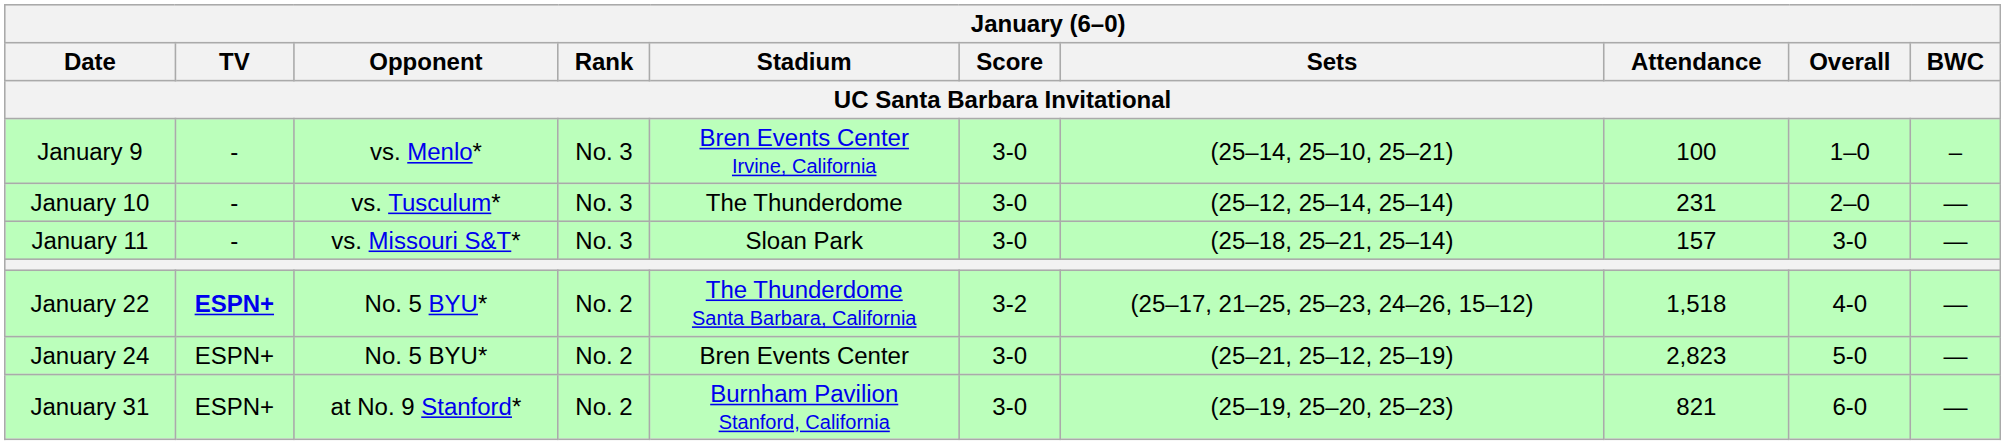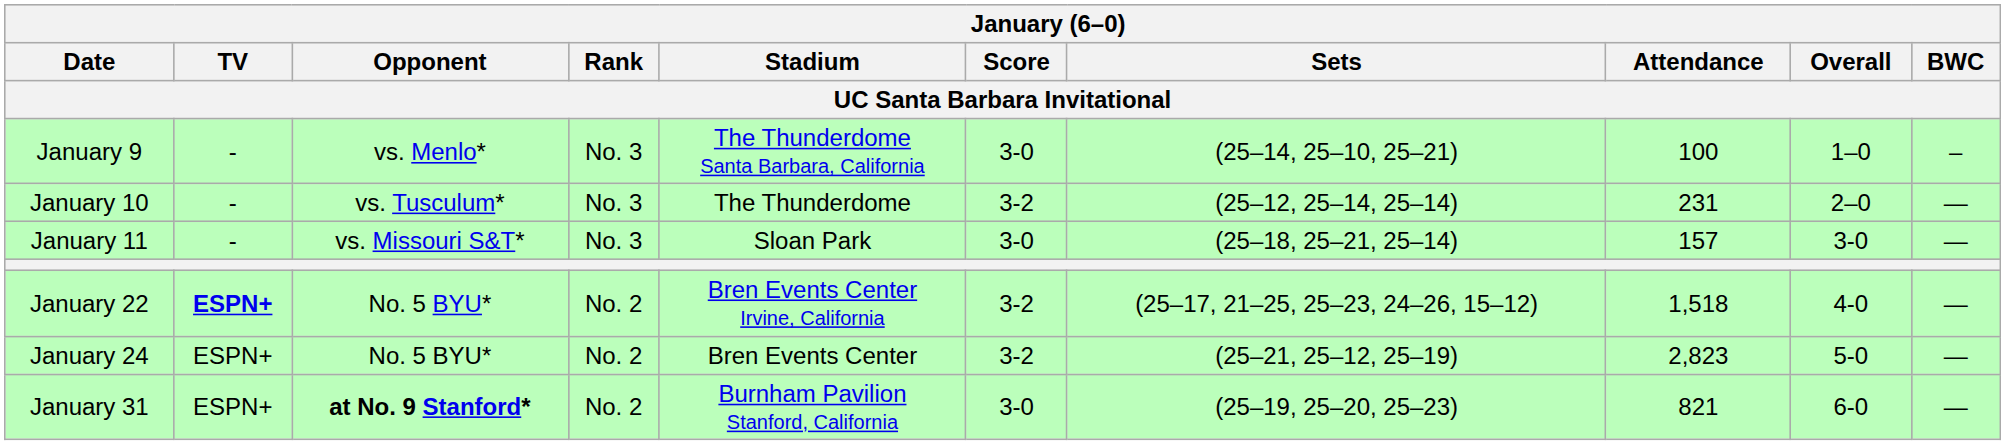(804, 151) Bren Events Center Irvine, California -> (812, 151) The Thunderdome Santa Barbara, California
(1010, 203) 3-0 -> (1016, 203) 3-2
(804, 303) The Thunderdome Santa Barbara, California -> (812, 303) Bren Events Center Irvine, California
(1010, 355) 3-0 -> (1016, 355) 3-2
(426, 406) normal -> (430, 406) bold
